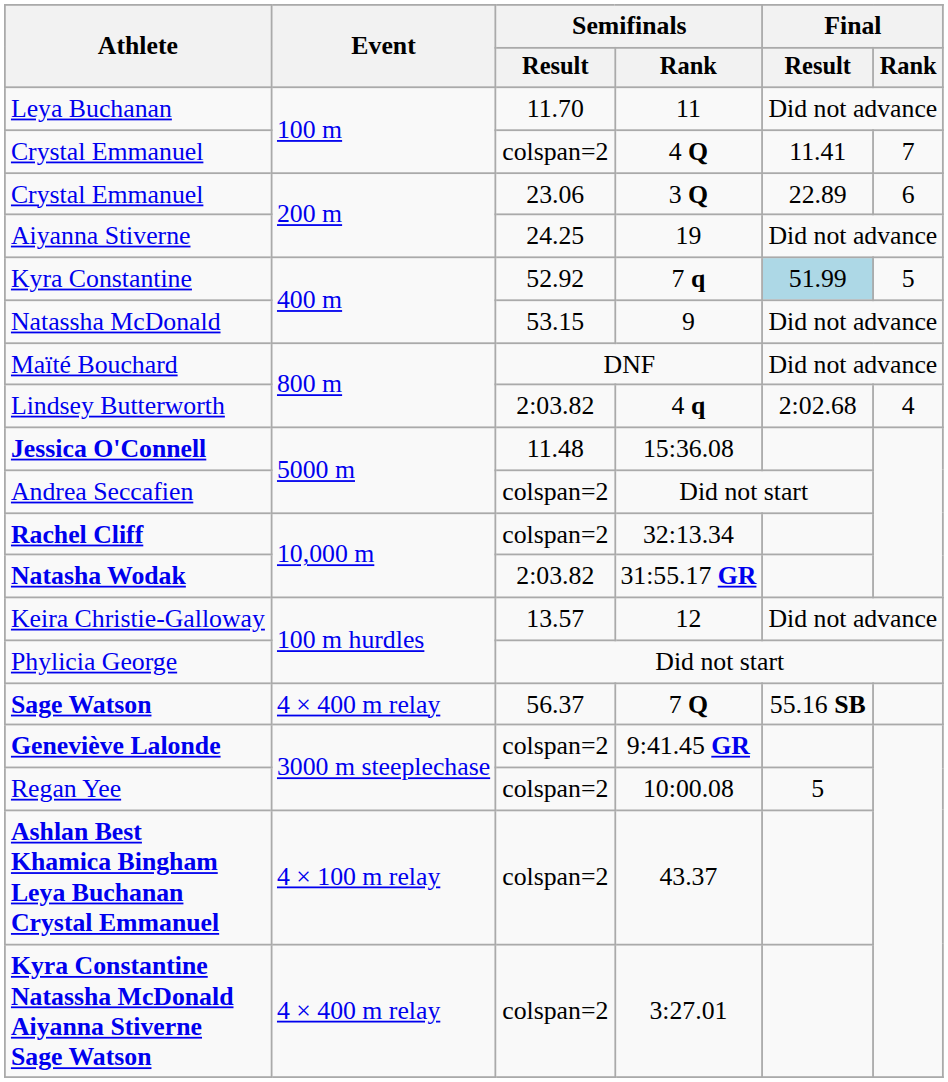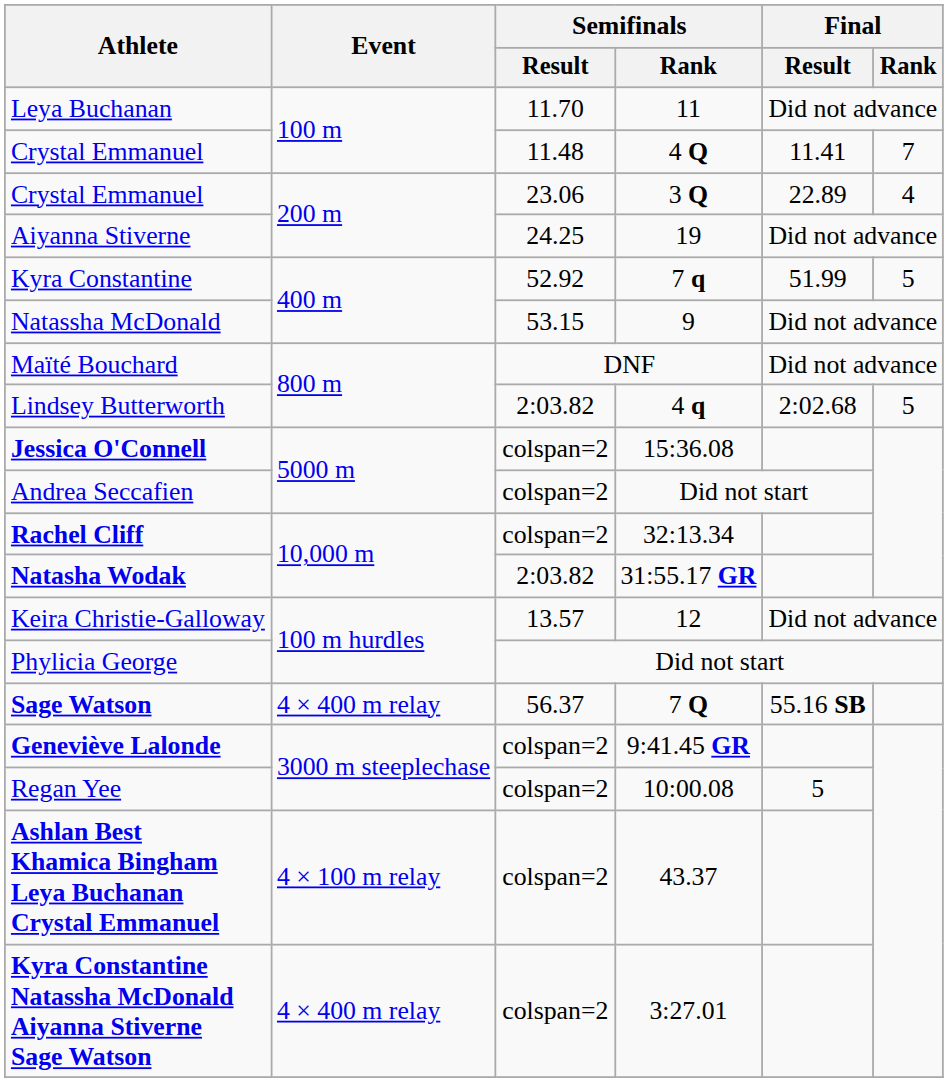(555, 151) colspan=2 -> (555, 151) 11.48
(908, 193) 6 -> (908, 193) 4
(818, 278) lightblue background -> (818, 278) no background
(908, 406) 4 -> (908, 406) 5
(555, 448) 11.48 -> (555, 448) colspan=2
